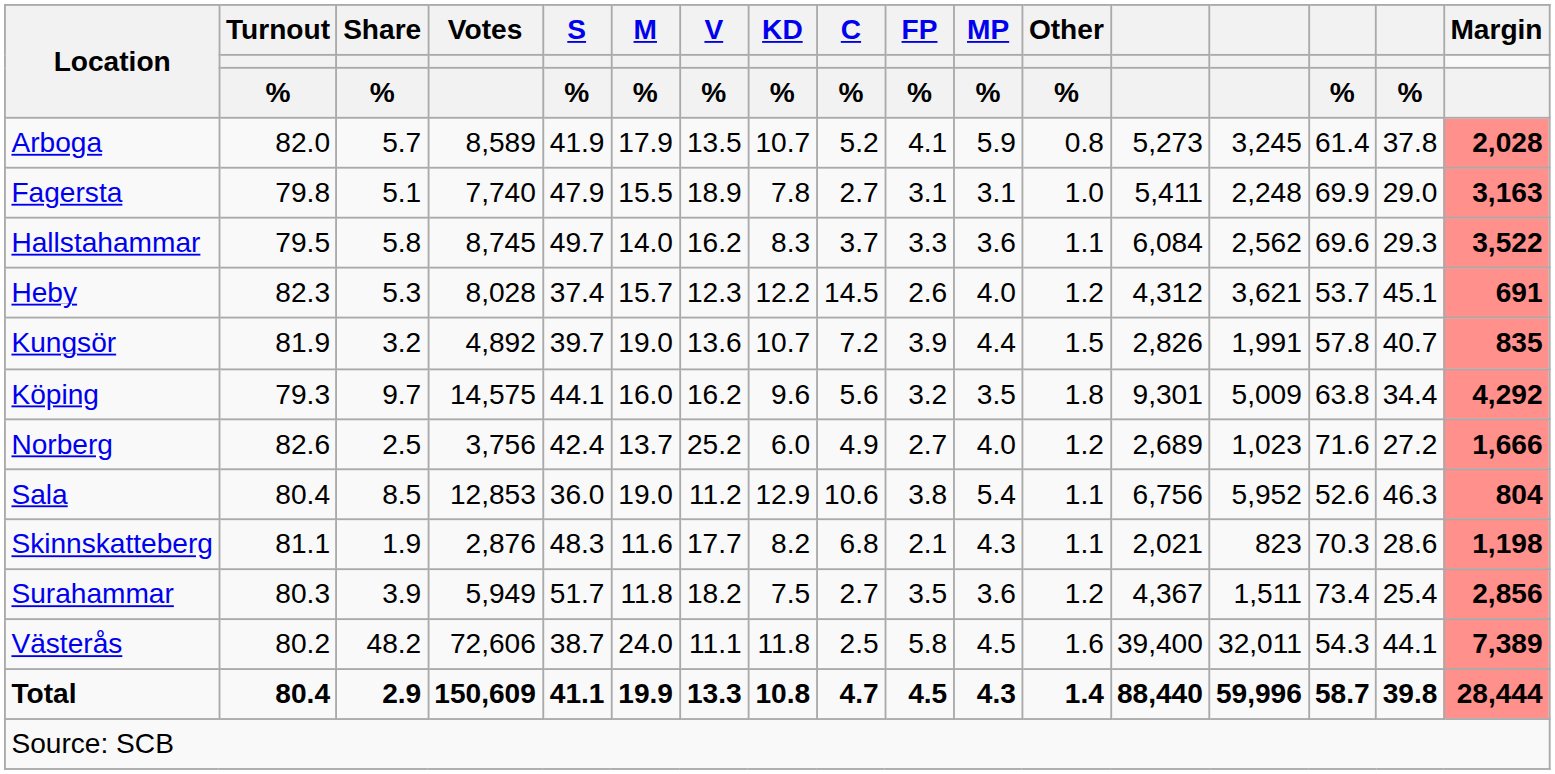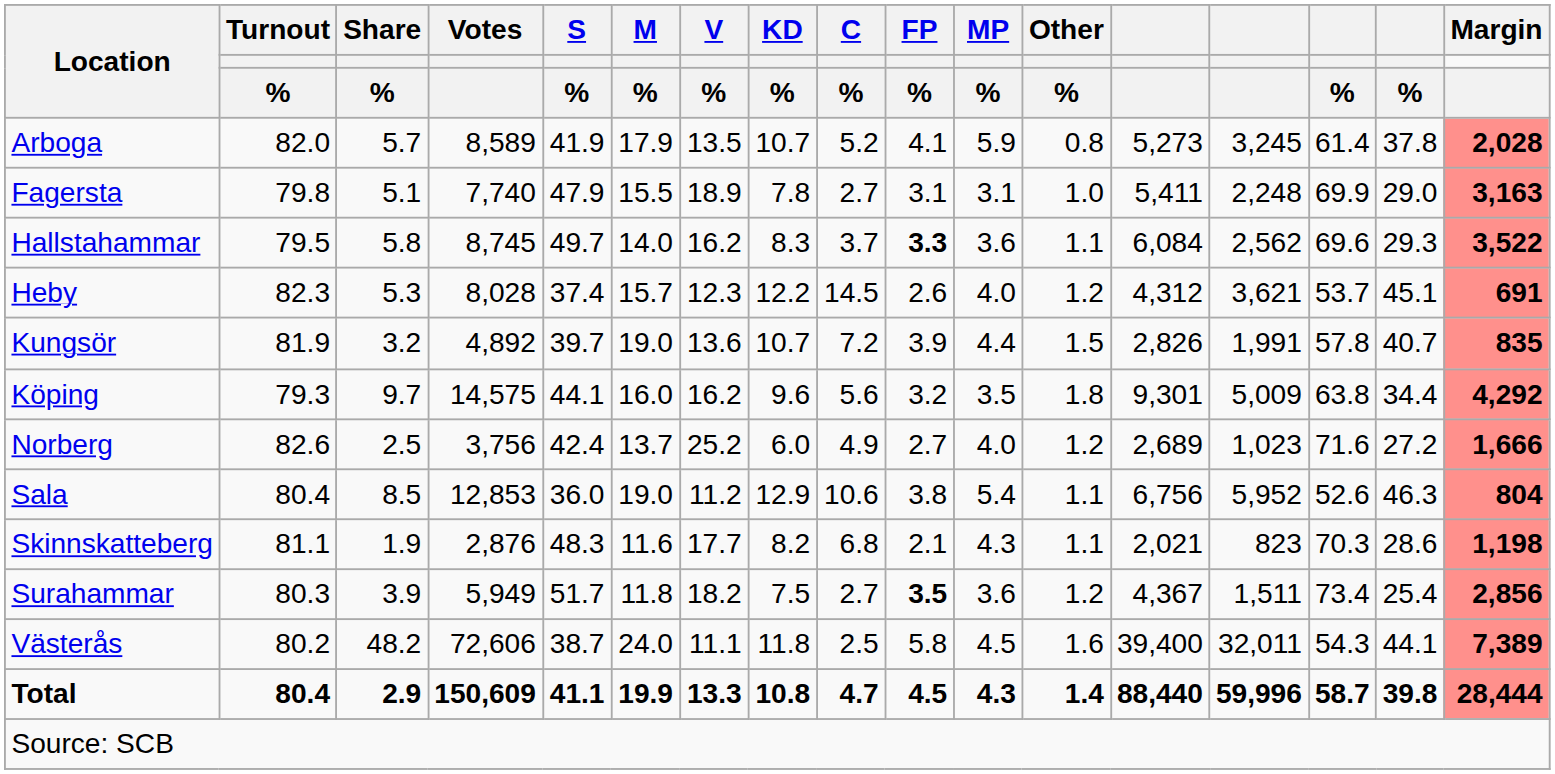(928, 243) normal -> (928, 243) bold
(928, 593) normal -> (928, 593) bold
